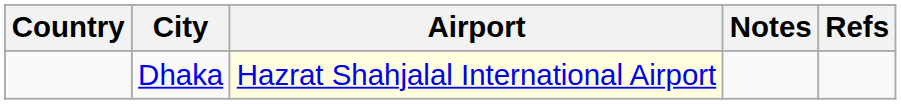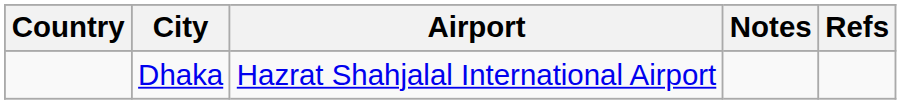(477, 74) lightyellow background -> (477, 74) no background
